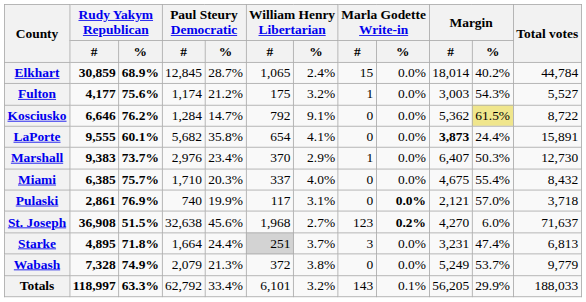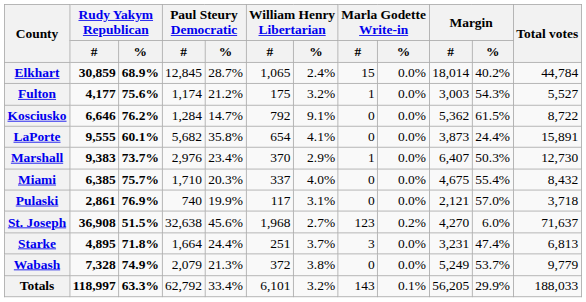(493, 115) khaki background -> (493, 115) no background
(454, 136) bold -> (454, 136) normal
(411, 200) bold -> (412, 200) normal
(411, 222) bold -> (412, 222) normal
(280, 243) lightgrey background -> (280, 243) no background
